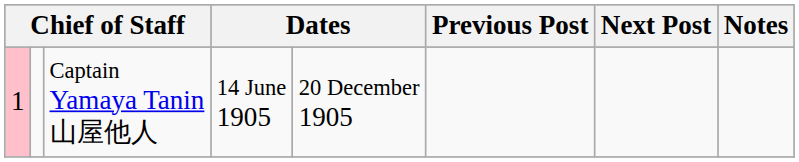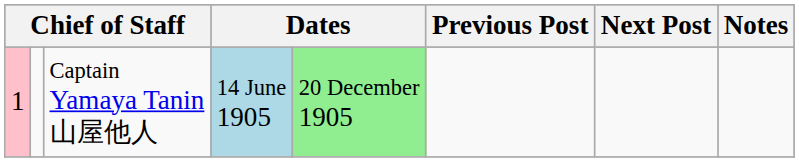(252, 103) no background -> (252, 103) lightblue background
(359, 103) no background -> (359, 103) lightgreen background
